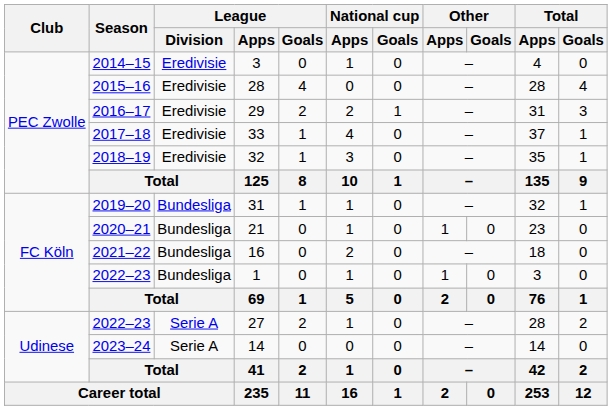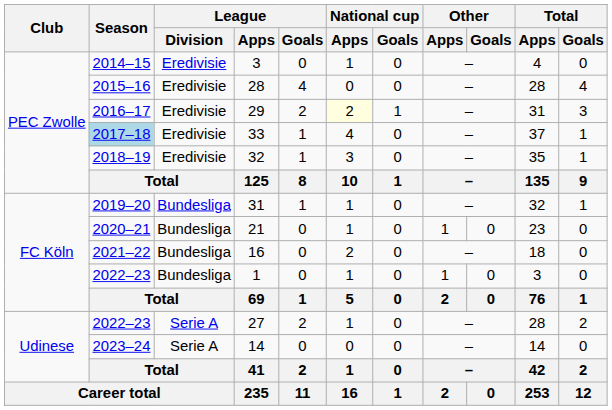(350, 110) no background -> (350, 110) lightyellow background
(121, 134) no background -> (121, 134) lightblue background
